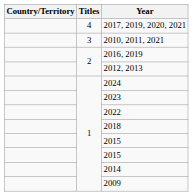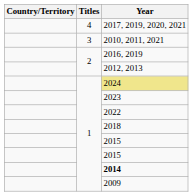(112, 83) no background -> (112, 83) khaki background
(112, 169) normal -> (112, 169) bold
